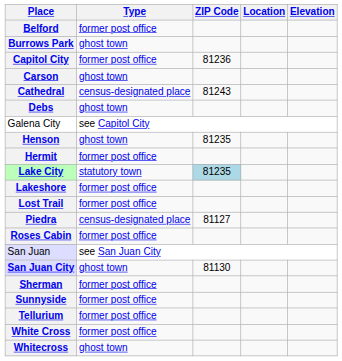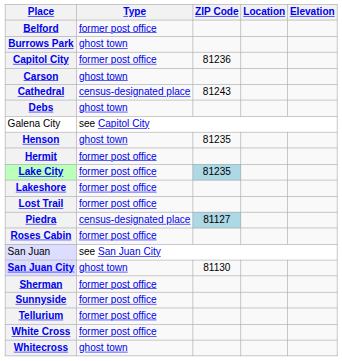(110, 172) statutory town -> (118, 172) former post office
(217, 220) no background -> (217, 220) lightblue background
